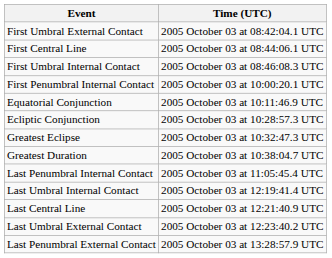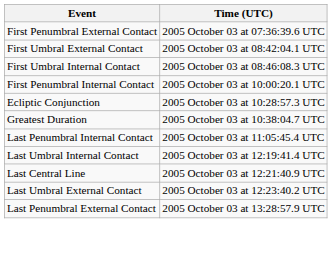+ row: (82, 31)
- row: (47, 48)
- row: (59, 102)
- row: (43, 137)
